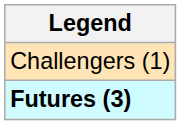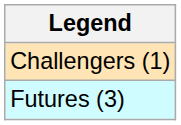(71, 99) bold -> (67, 99) normal
